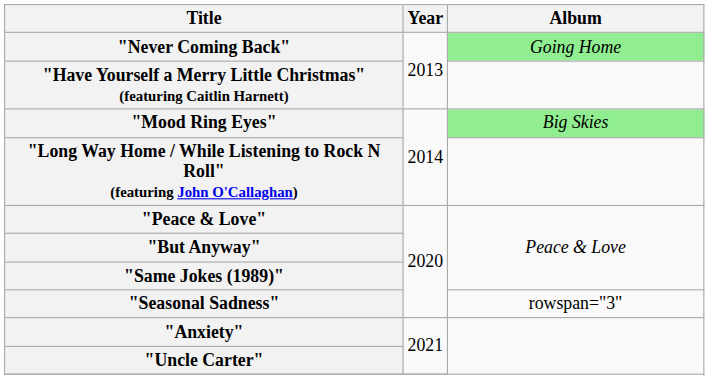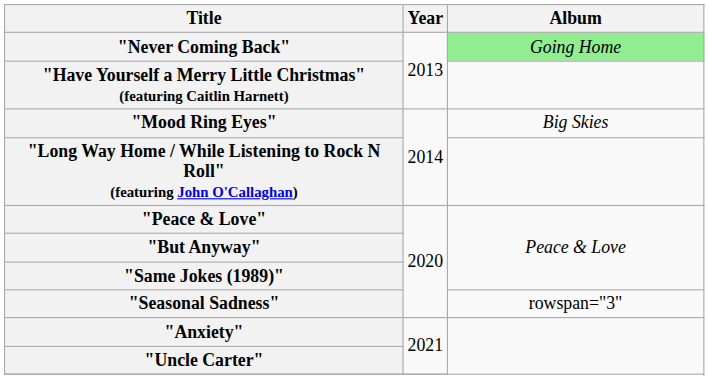(576, 123) lightgreen background -> (576, 123) no background
